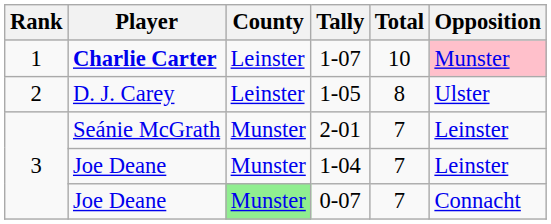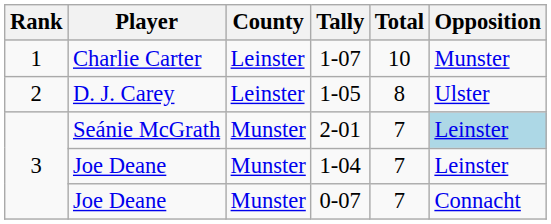(145, 58) bold -> (137, 58) normal
(472, 58) pink background -> (472, 58) no background
(471, 129) no background -> (471, 129) lightblue background
(268, 201) lightgreen background -> (268, 201) no background
